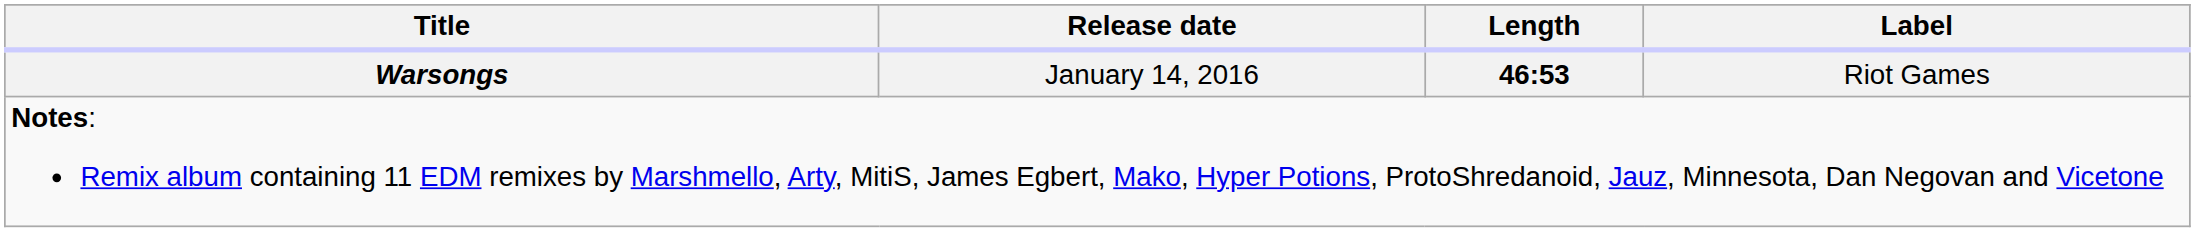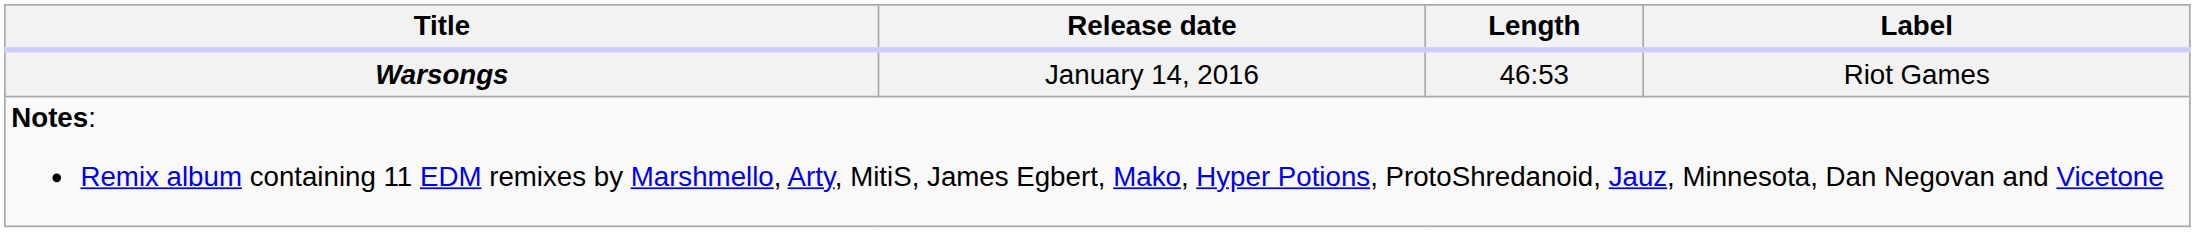(1534, 73) bold -> (1534, 73) normal
